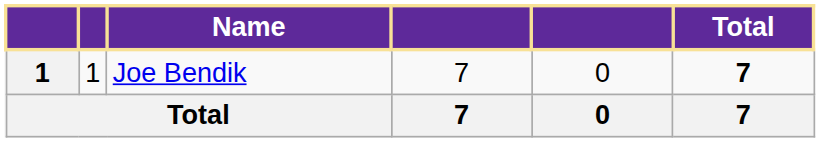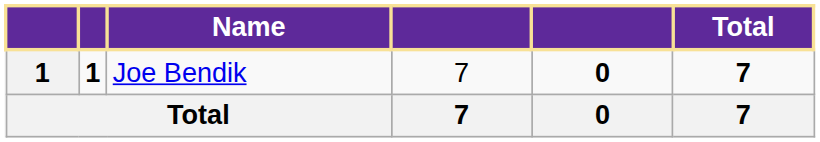(93, 72) normal -> (93, 72) bold
(602, 72) normal -> (602, 72) bold
